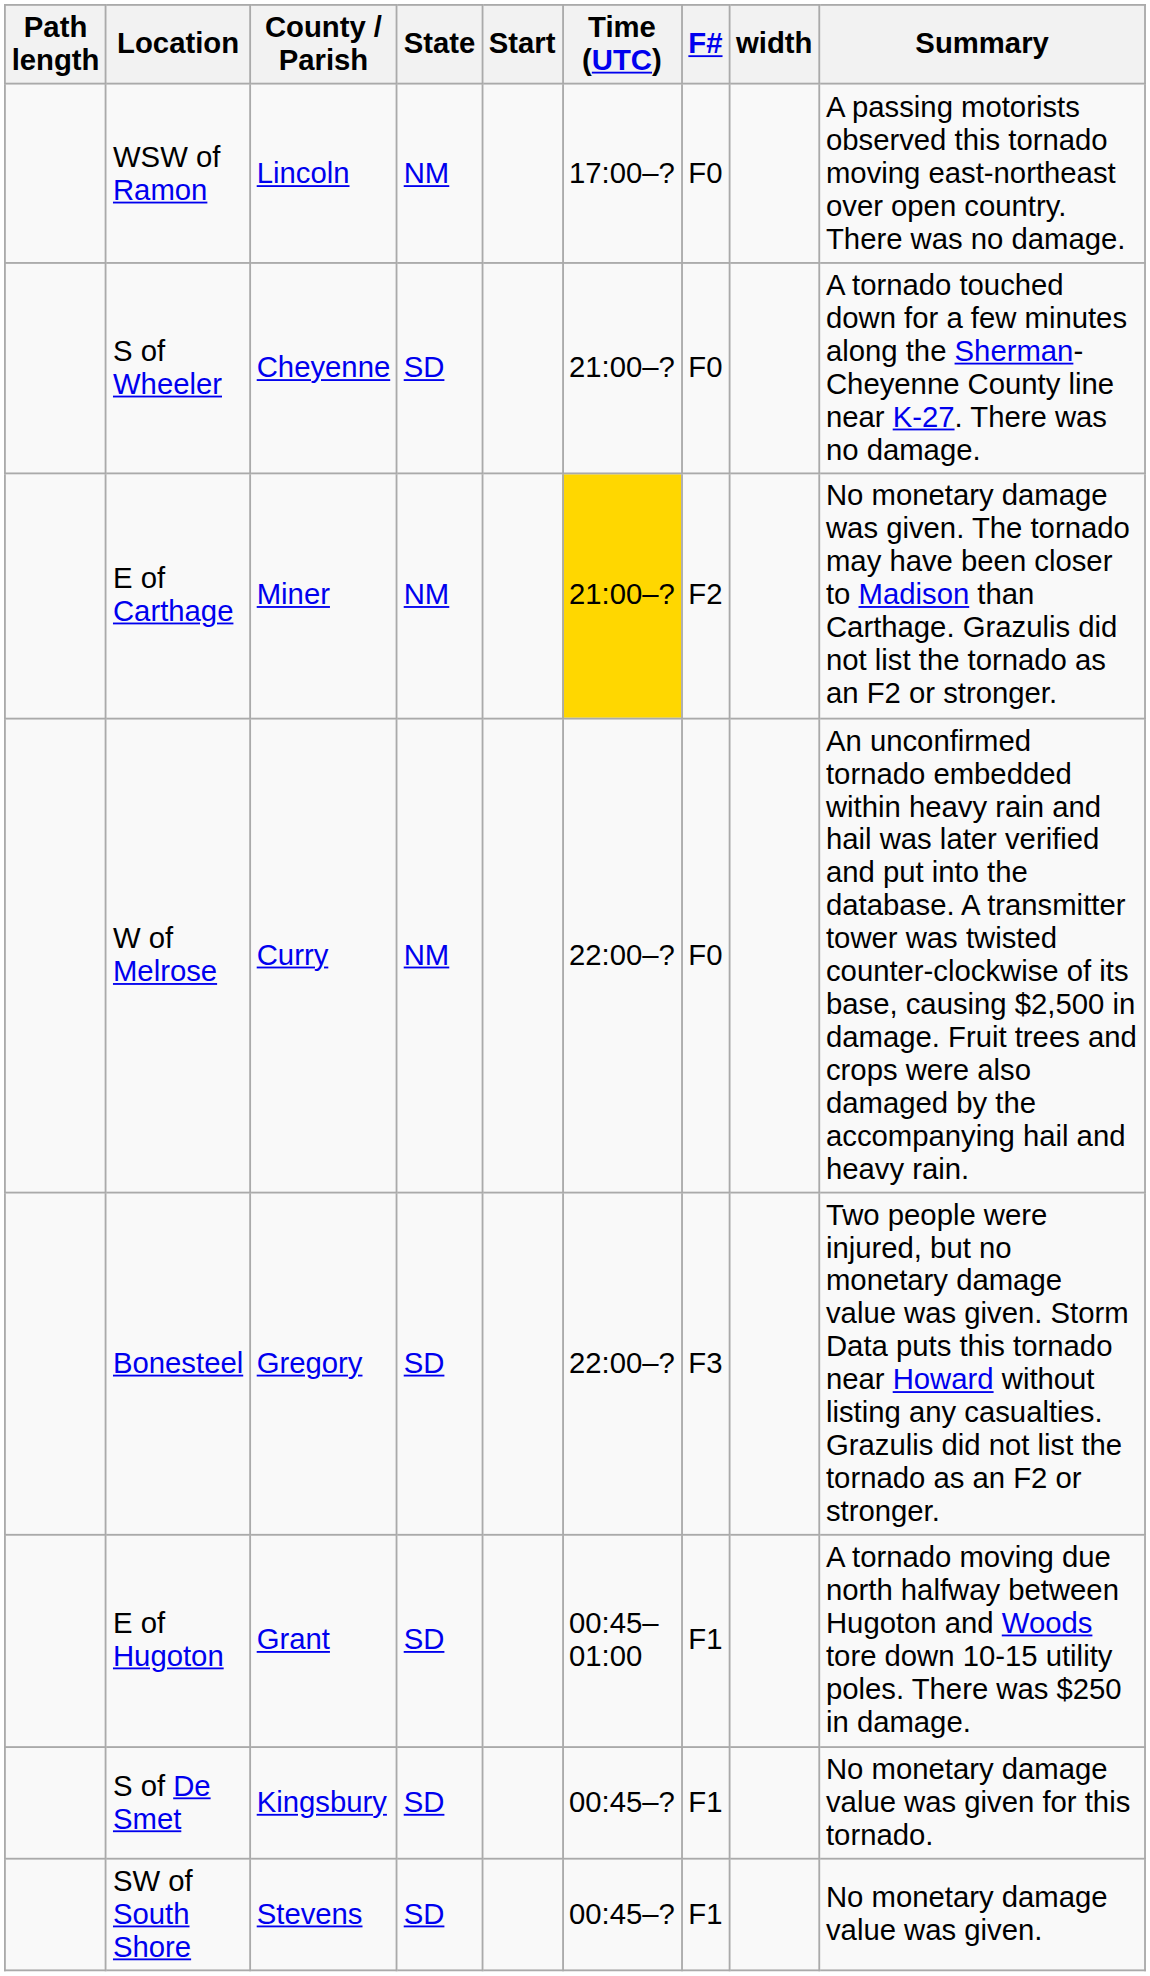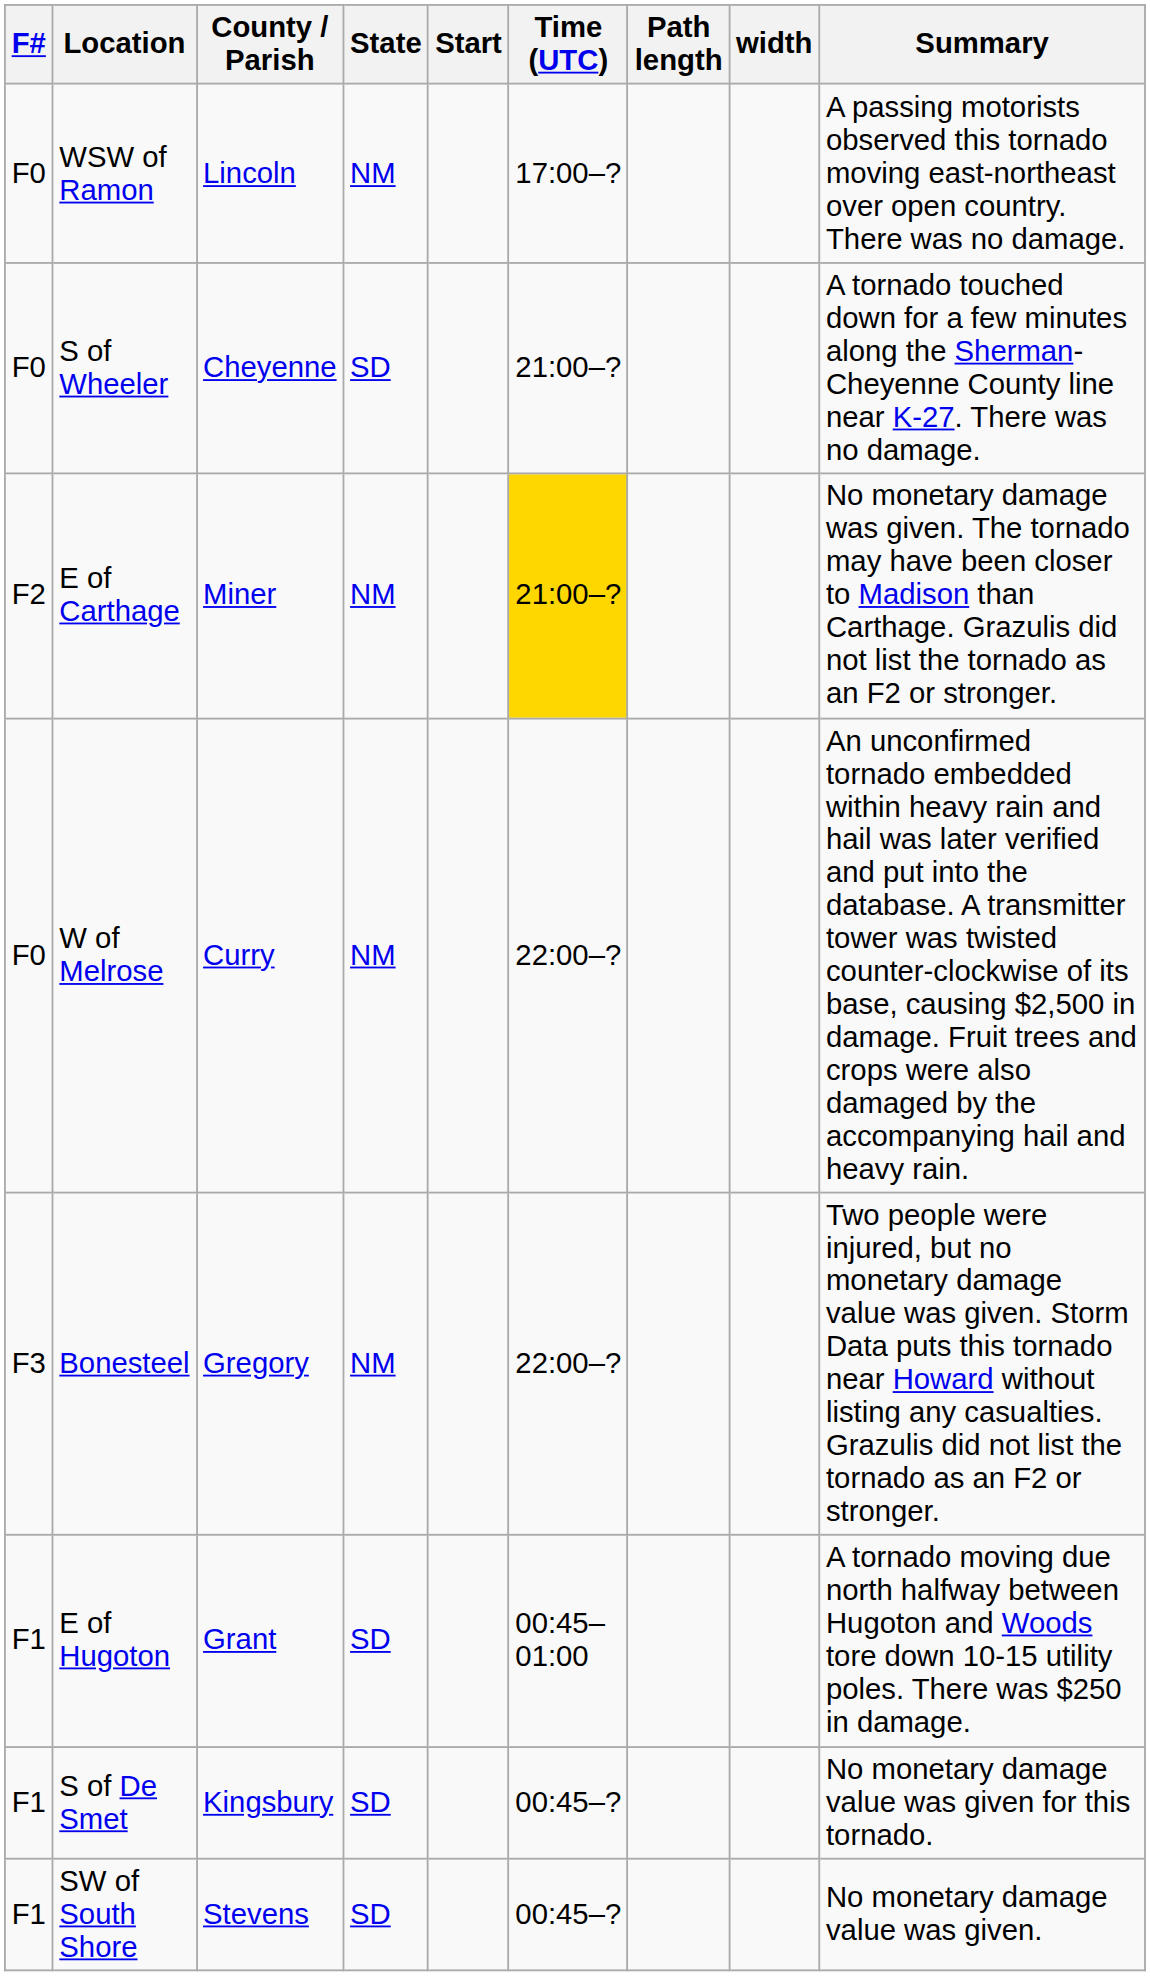columns swapped: (705, 44) <-> (56, 44)
(424, 1363) SD -> (373, 1363) NM
